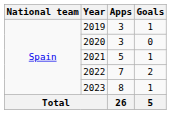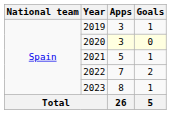(121, 42) no background -> (121, 42) lightyellow background
(150, 42) no background -> (150, 42) lightyellow background
